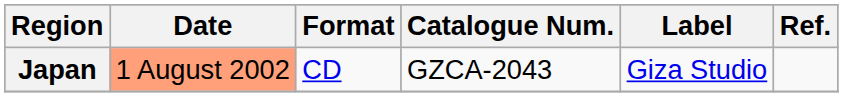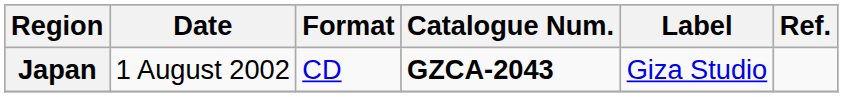(203, 69) lightsalmon background -> (203, 69) no background
(480, 69) normal -> (480, 69) bold
